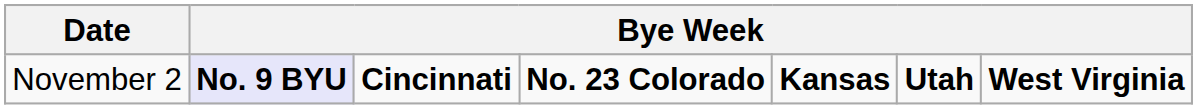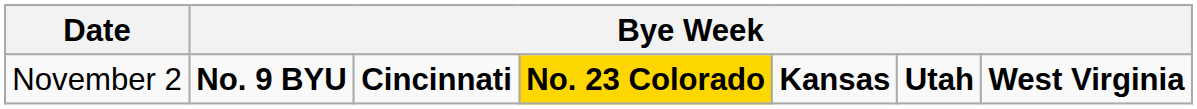(272, 79) lavender background -> (272, 79) no background
(646, 79) no background -> (646, 79) gold background
